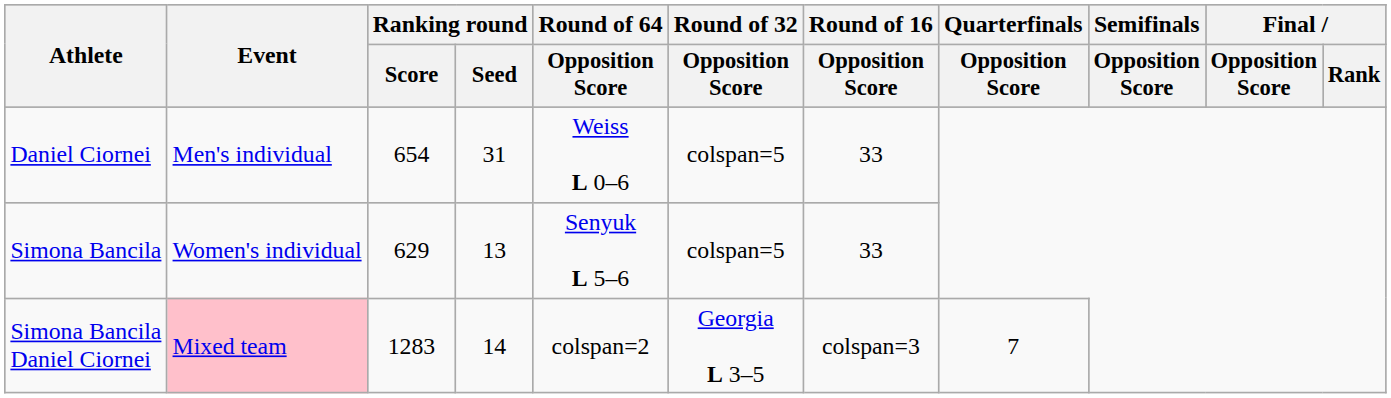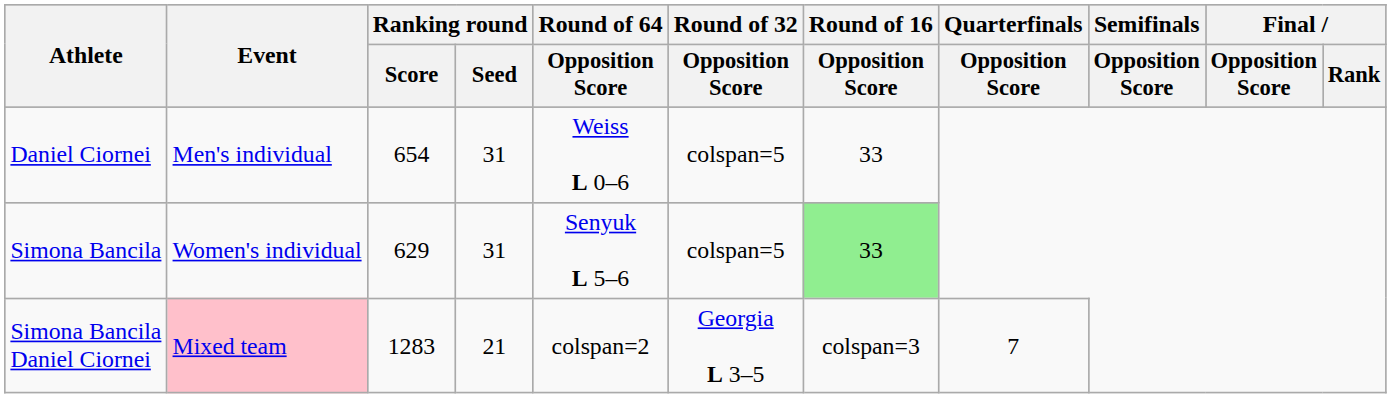(494, 250) 13 -> (494, 250) 31
(871, 250) no background -> (871, 250) lightgreen background
(494, 345) 14 -> (494, 345) 21
